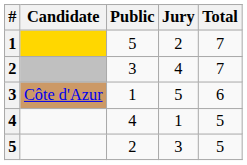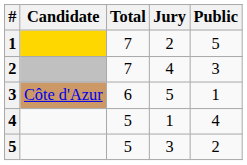columns swapped: (132, 17) <-> (220, 17)
